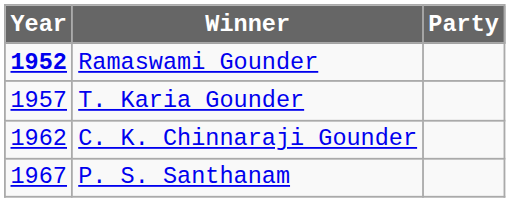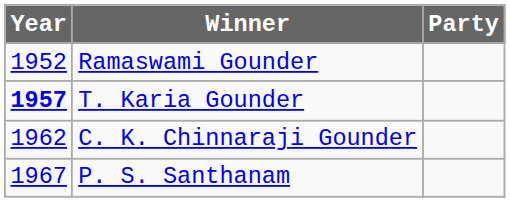(39, 62) bold -> (39, 62) normal
(39, 101) normal -> (39, 101) bold
